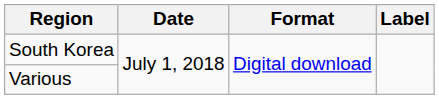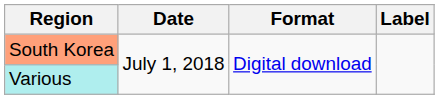(61, 49) no background -> (61, 49) lightsalmon background
(40, 79) no background -> (40, 79) paleturquoise background
